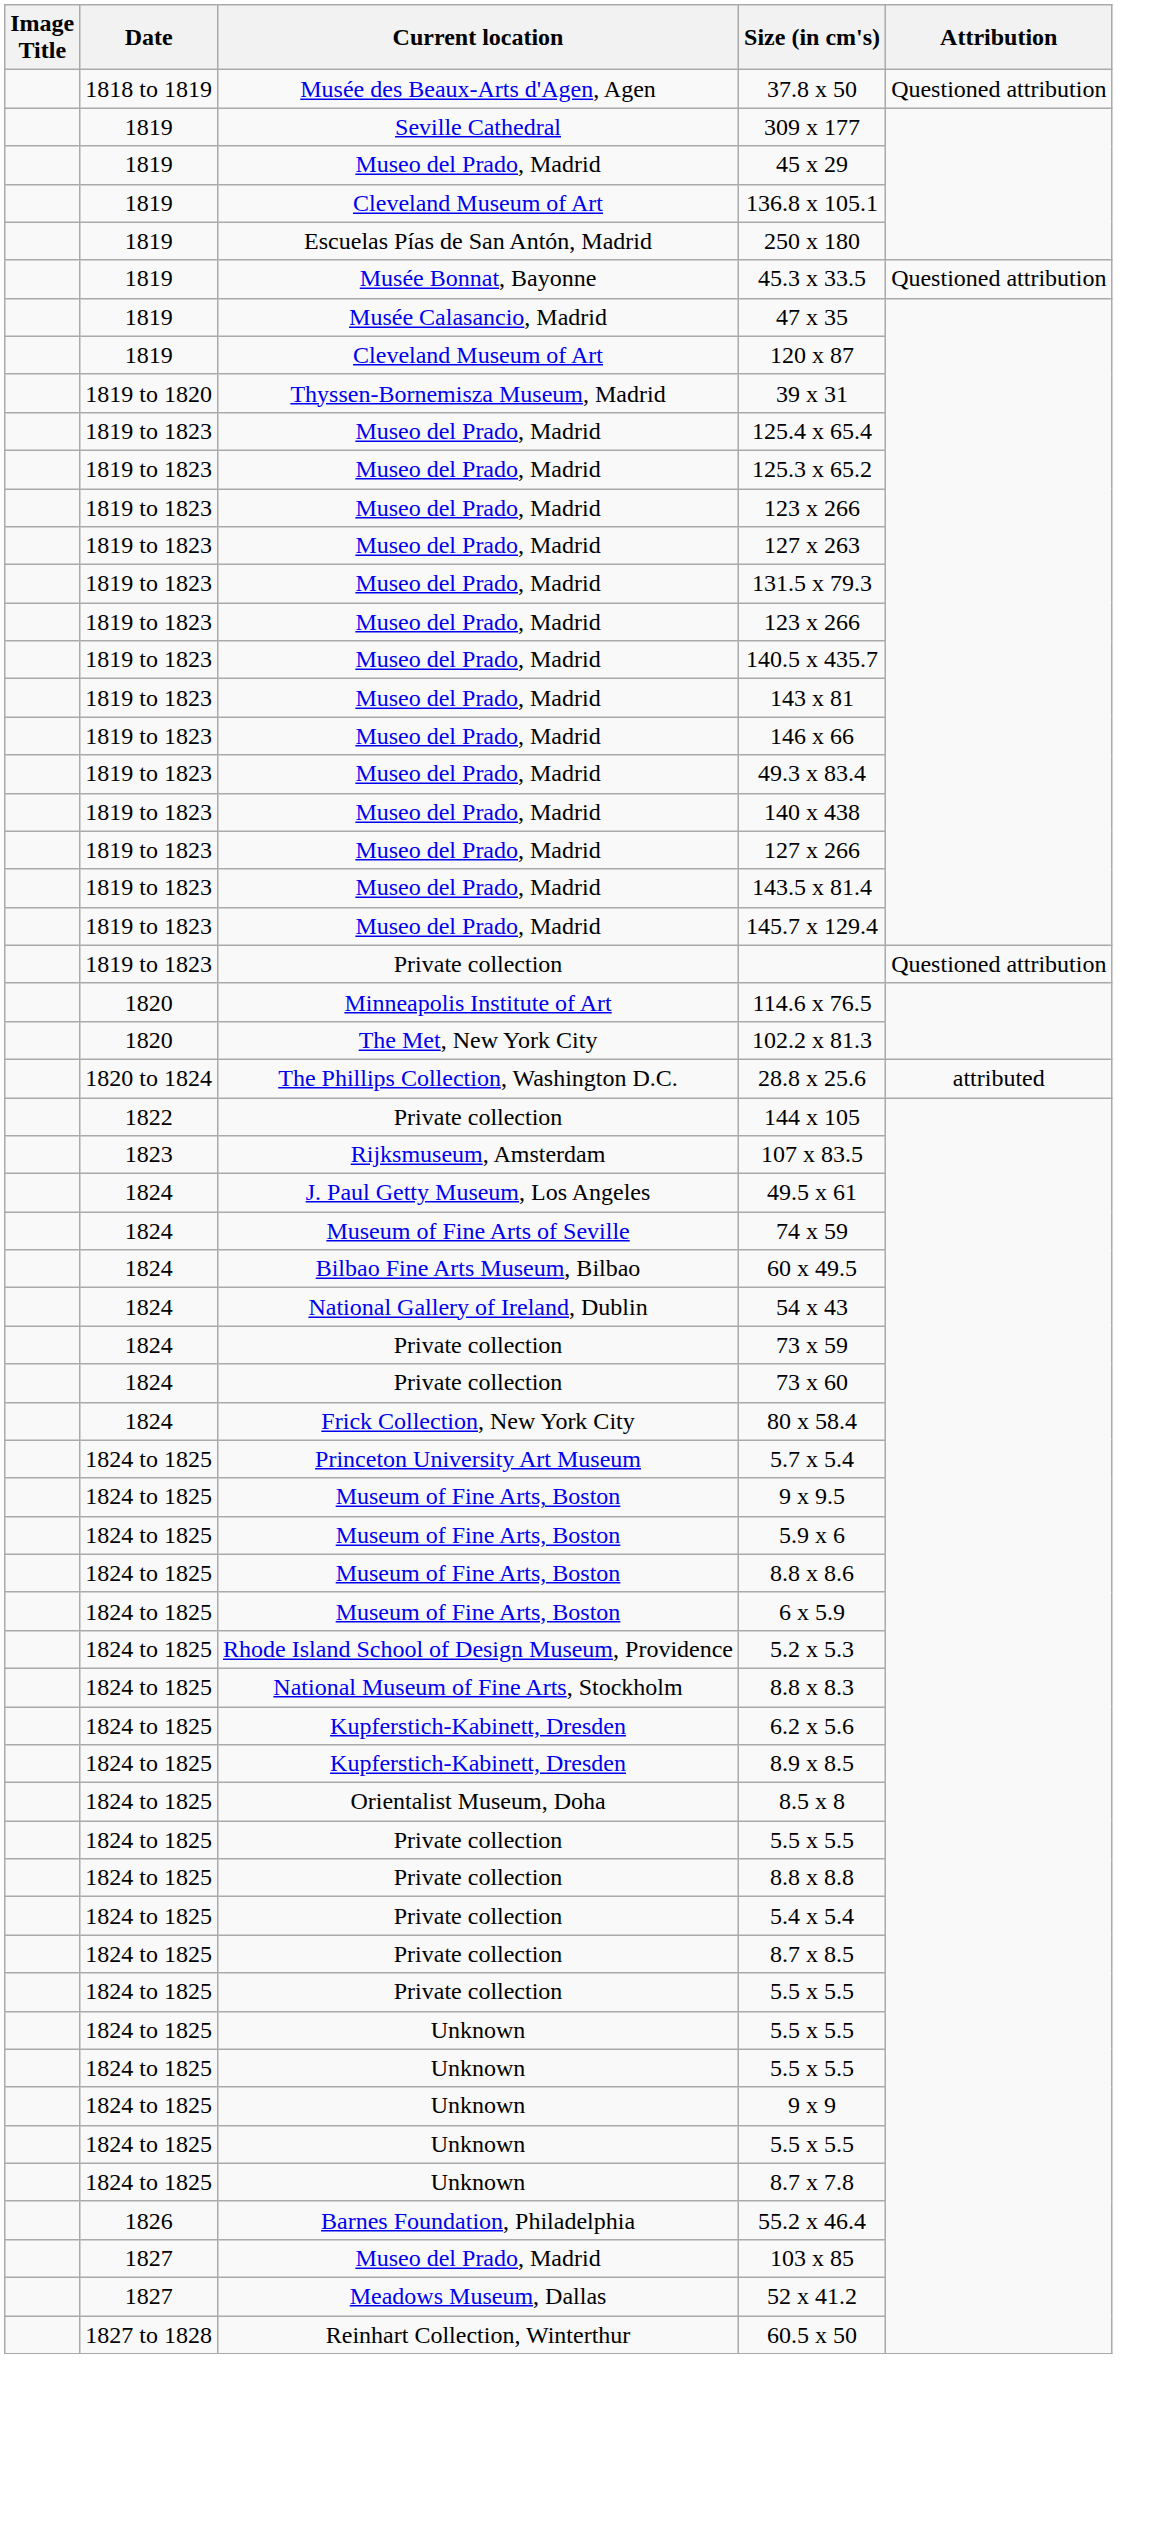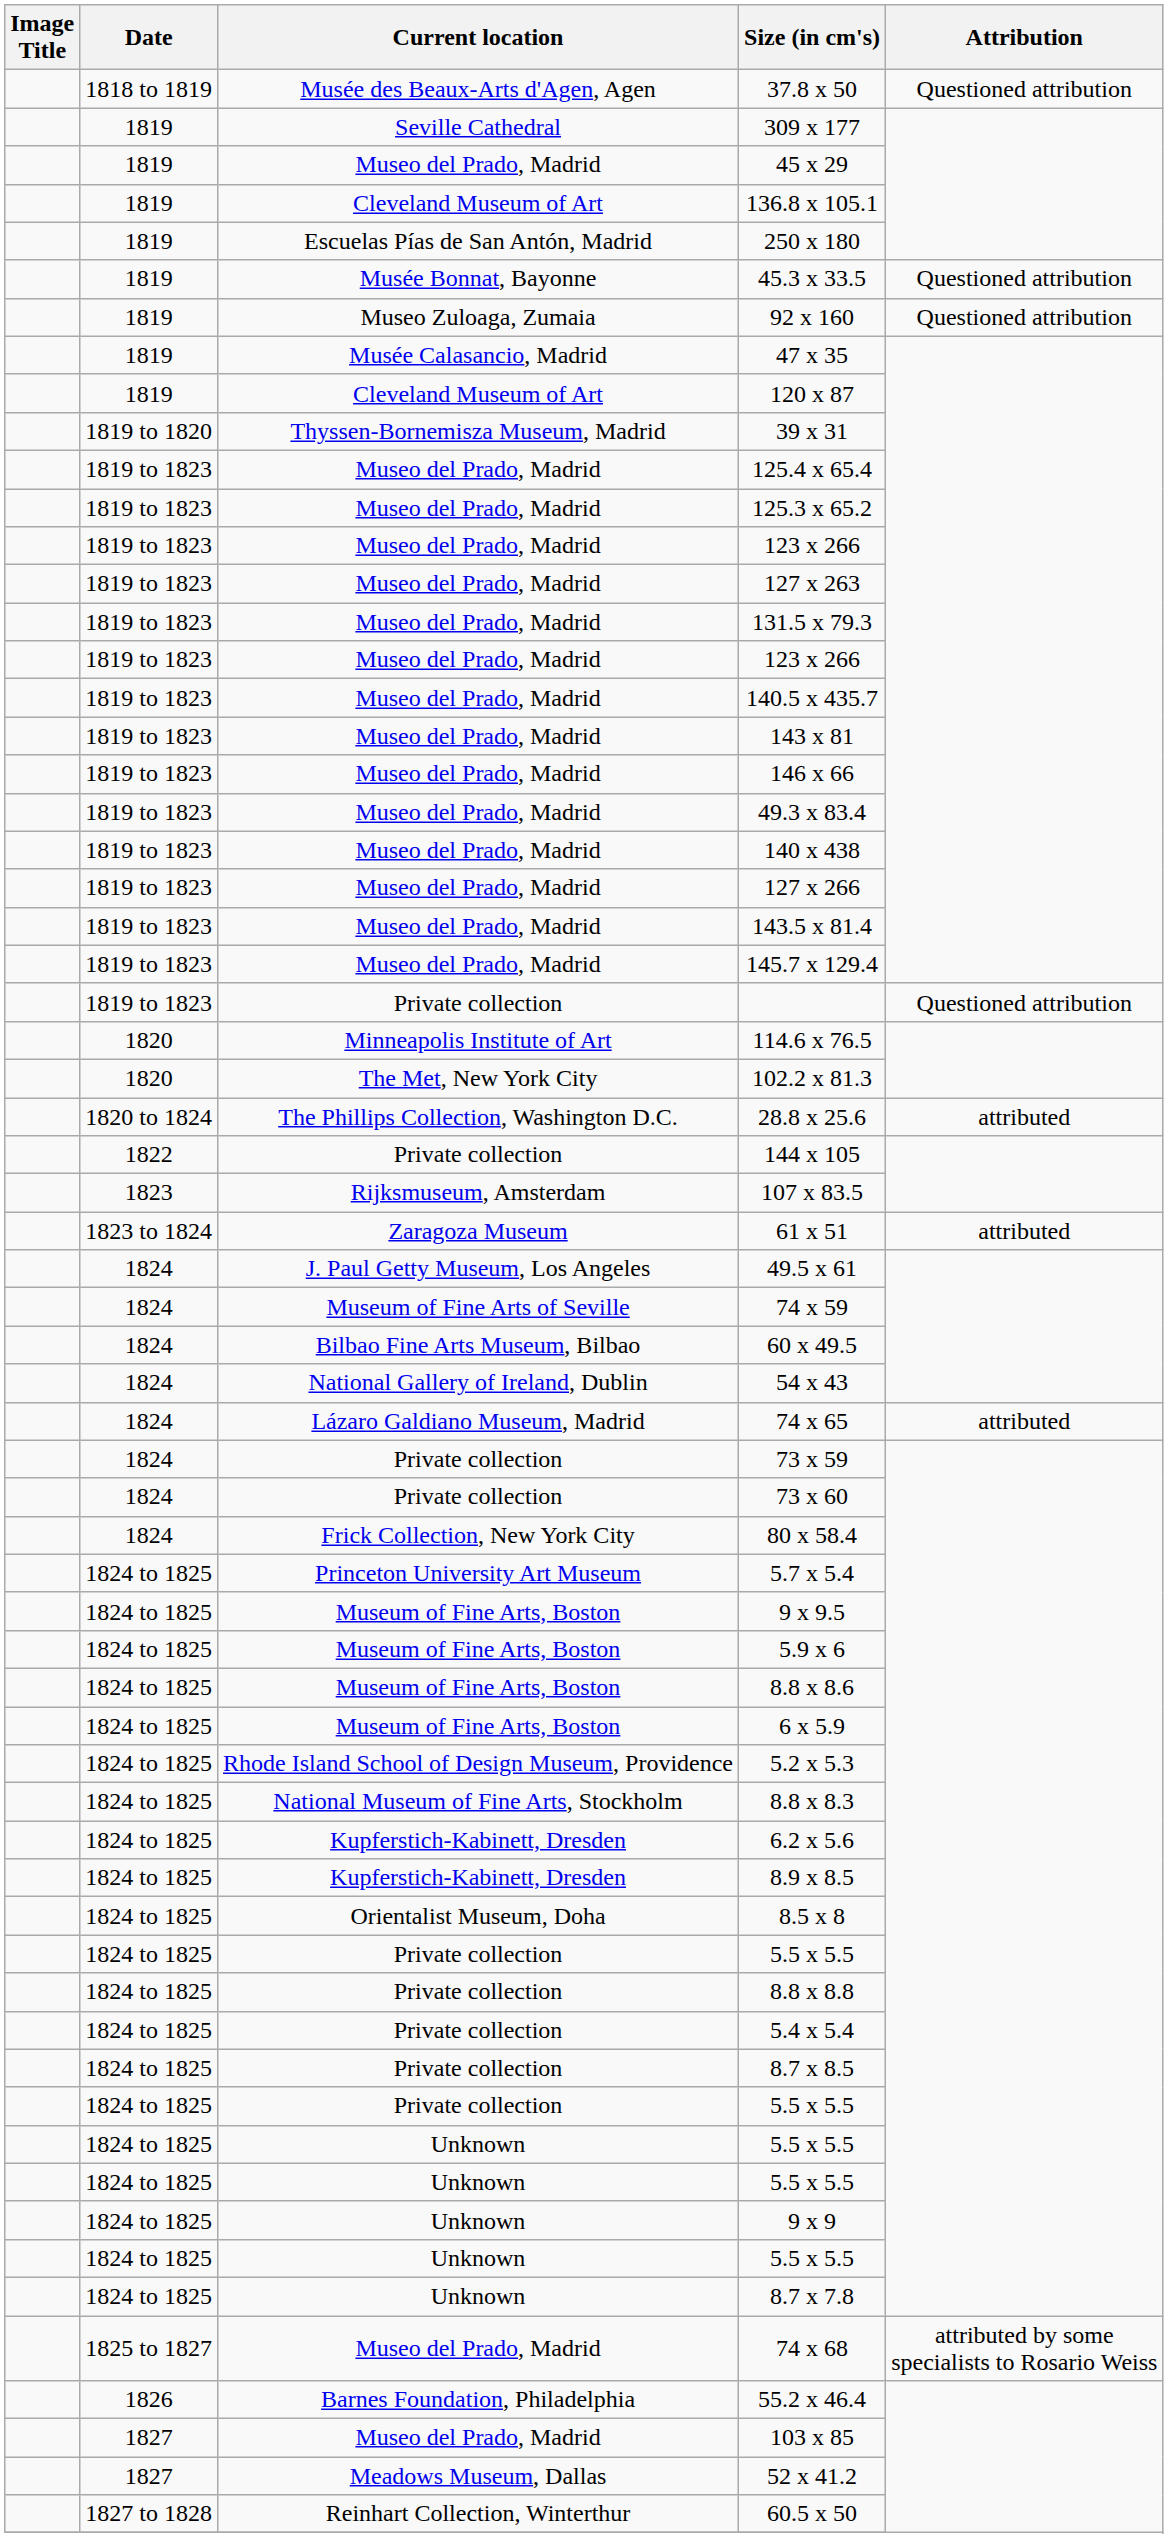+ row: (478, 316)
+ row: (478, 1230)
+ row: (478, 1420)
+ row: (478, 2347)
